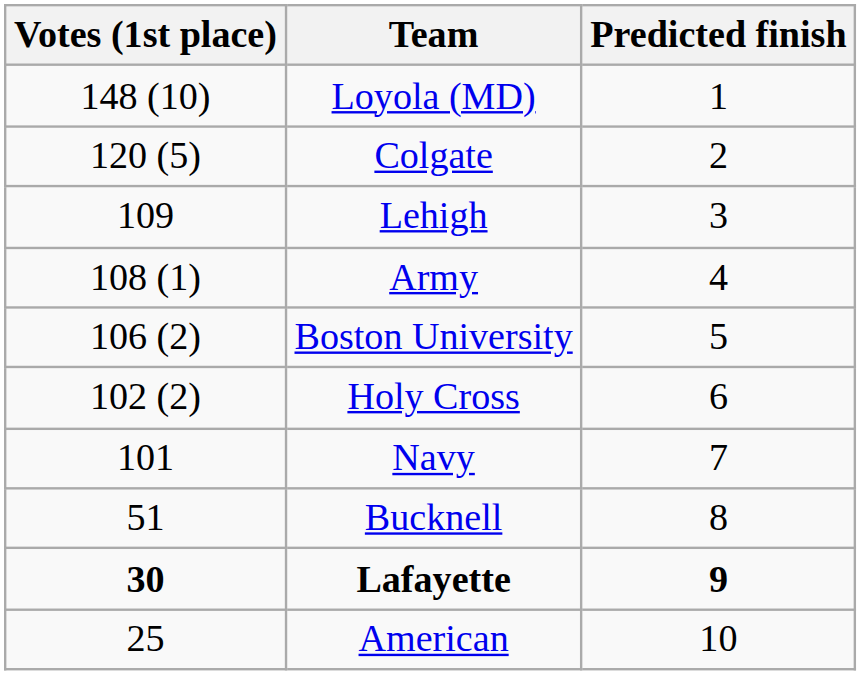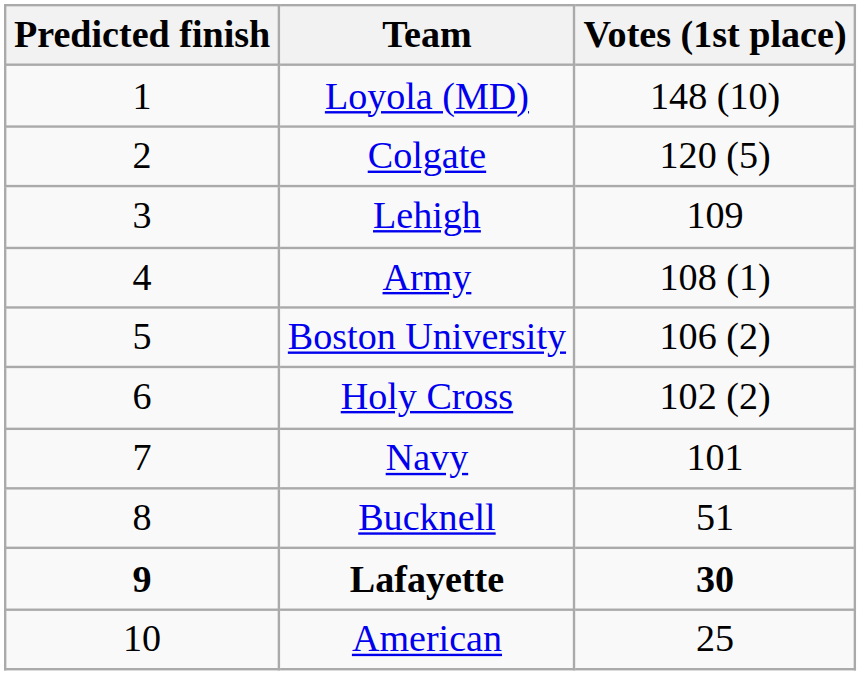columns swapped: (718, 34) <-> (145, 34)
